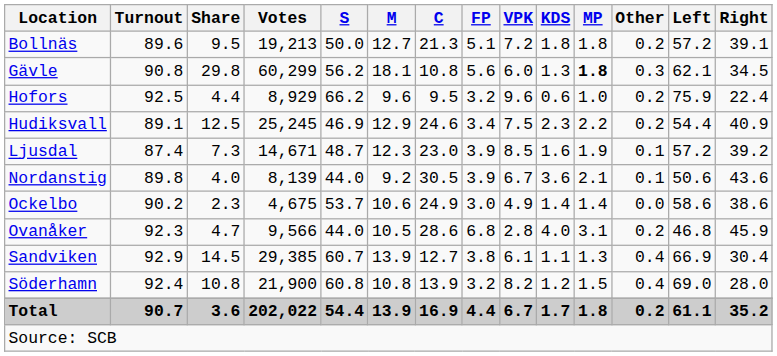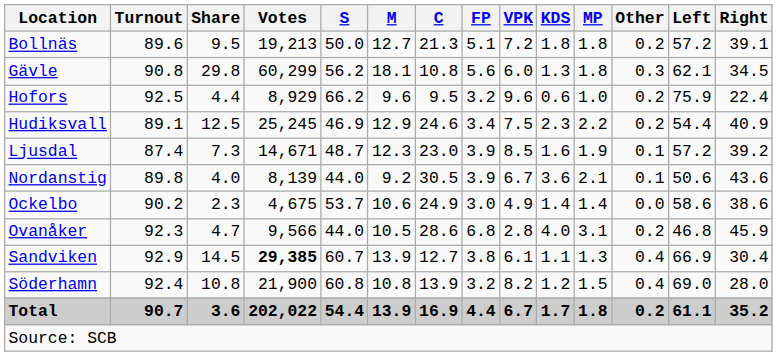(593, 71) bold -> (593, 71) normal
(288, 258) normal -> (288, 258) bold
